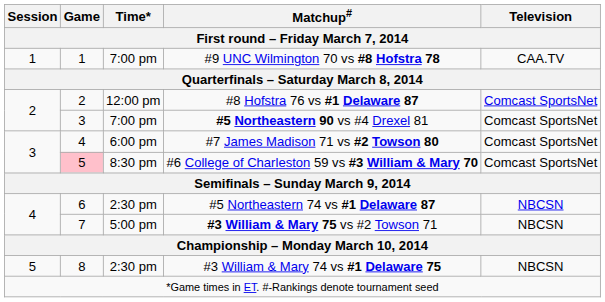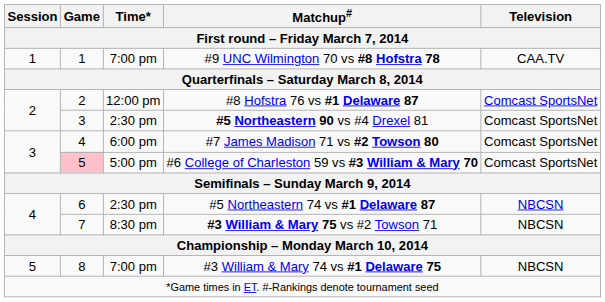(133, 121) 7:00 pm -> (133, 121) 2:30 pm
(133, 162) 8:30 pm -> (133, 162) 5:00 pm
(133, 225) 5:00 pm -> (133, 225) 8:30 pm
(133, 266) 2:30 pm -> (133, 266) 7:00 pm
